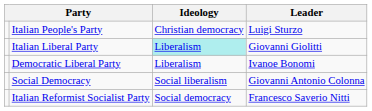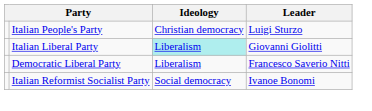(282, 64) Ivanoe Bonomi -> (299, 64) Francesco Saverio Nitti
- row: (51, 81)
(299, 98) Francesco Saverio Nitti -> (282, 81) Ivanoe Bonomi
